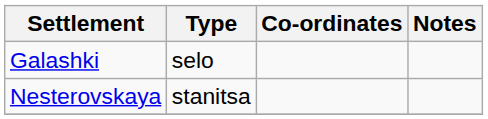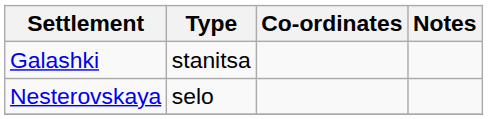(193, 59) selo -> (211, 59) stanitsa
(211, 96) stanitsa -> (193, 96) selo
